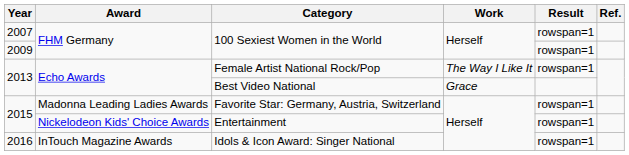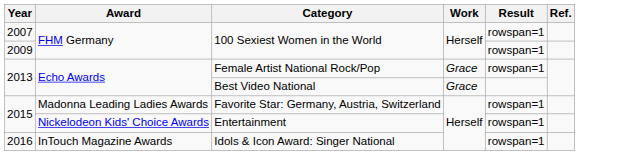(489, 68) The Way I Like It -> (462, 68) Grace
